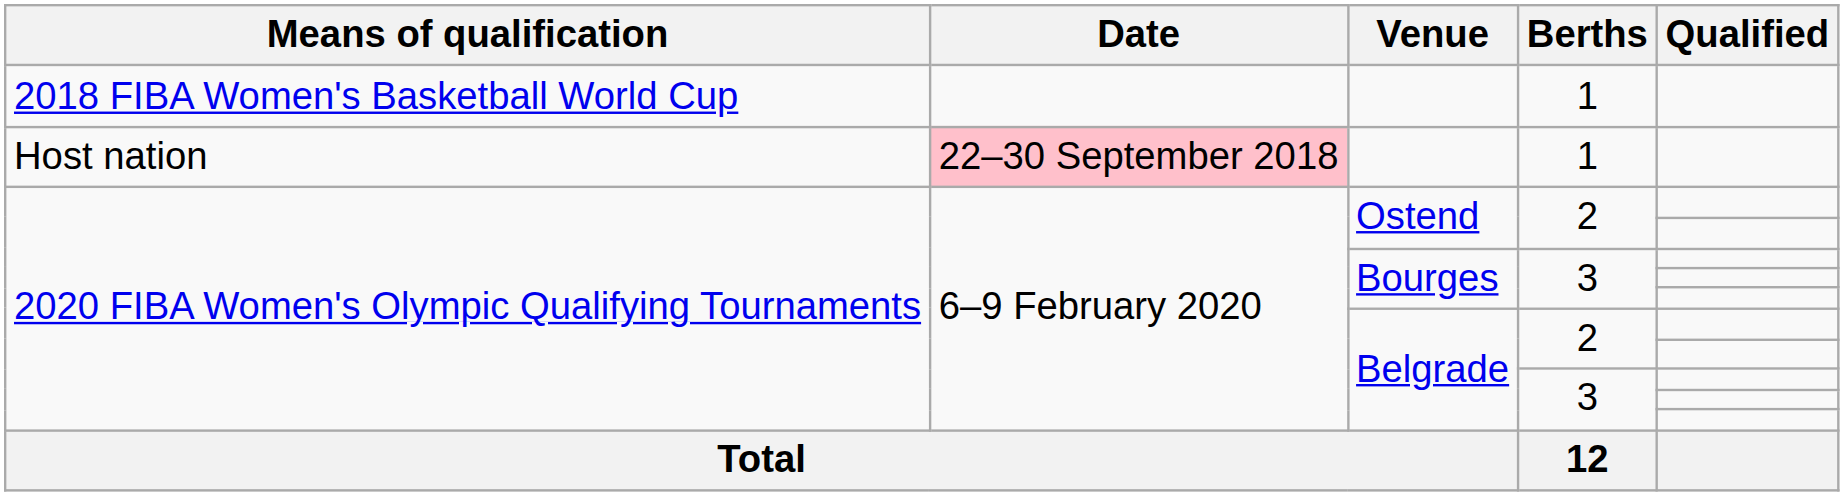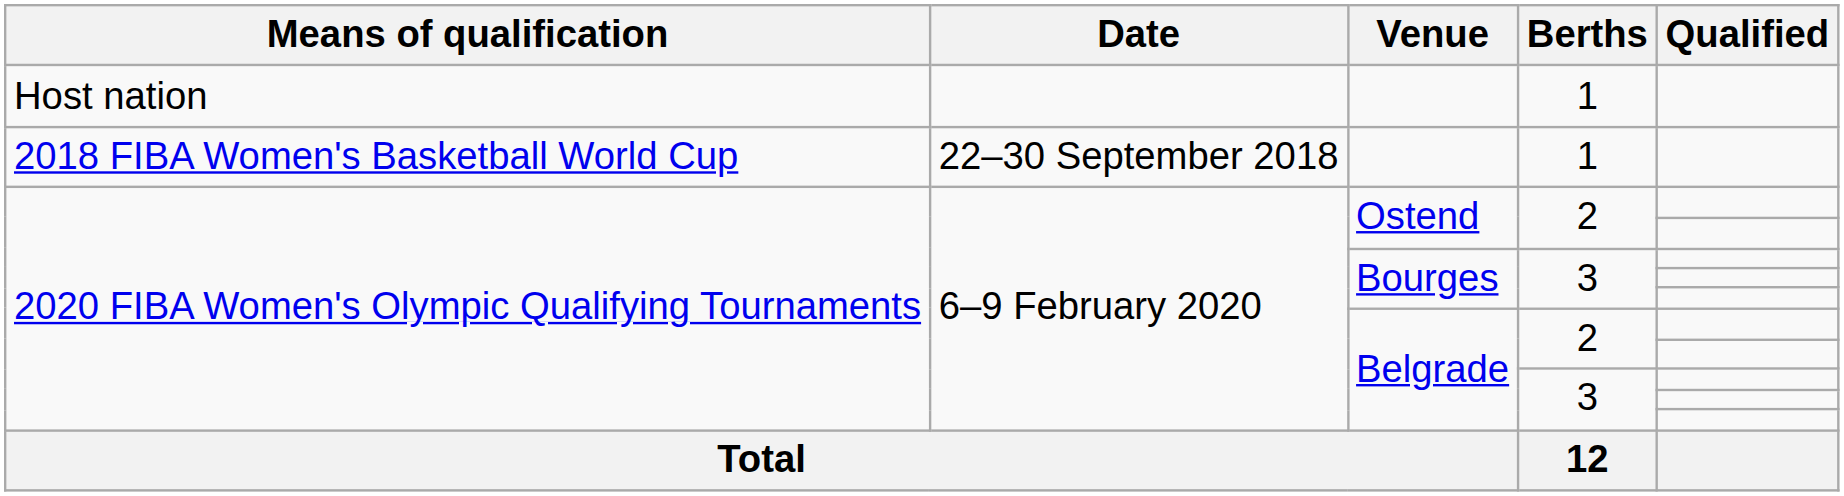(376, 95) 2018 FIBA Women's Basketball World Cup -> (111, 95) Host nation
(111, 156) Host nation -> (376, 156) 2018 FIBA Women's Basketball World Cup
(1139, 156) pink background -> (1139, 156) no background
